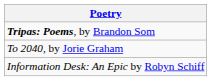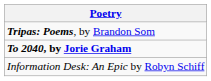(65, 48) normal -> (69, 48) bold
